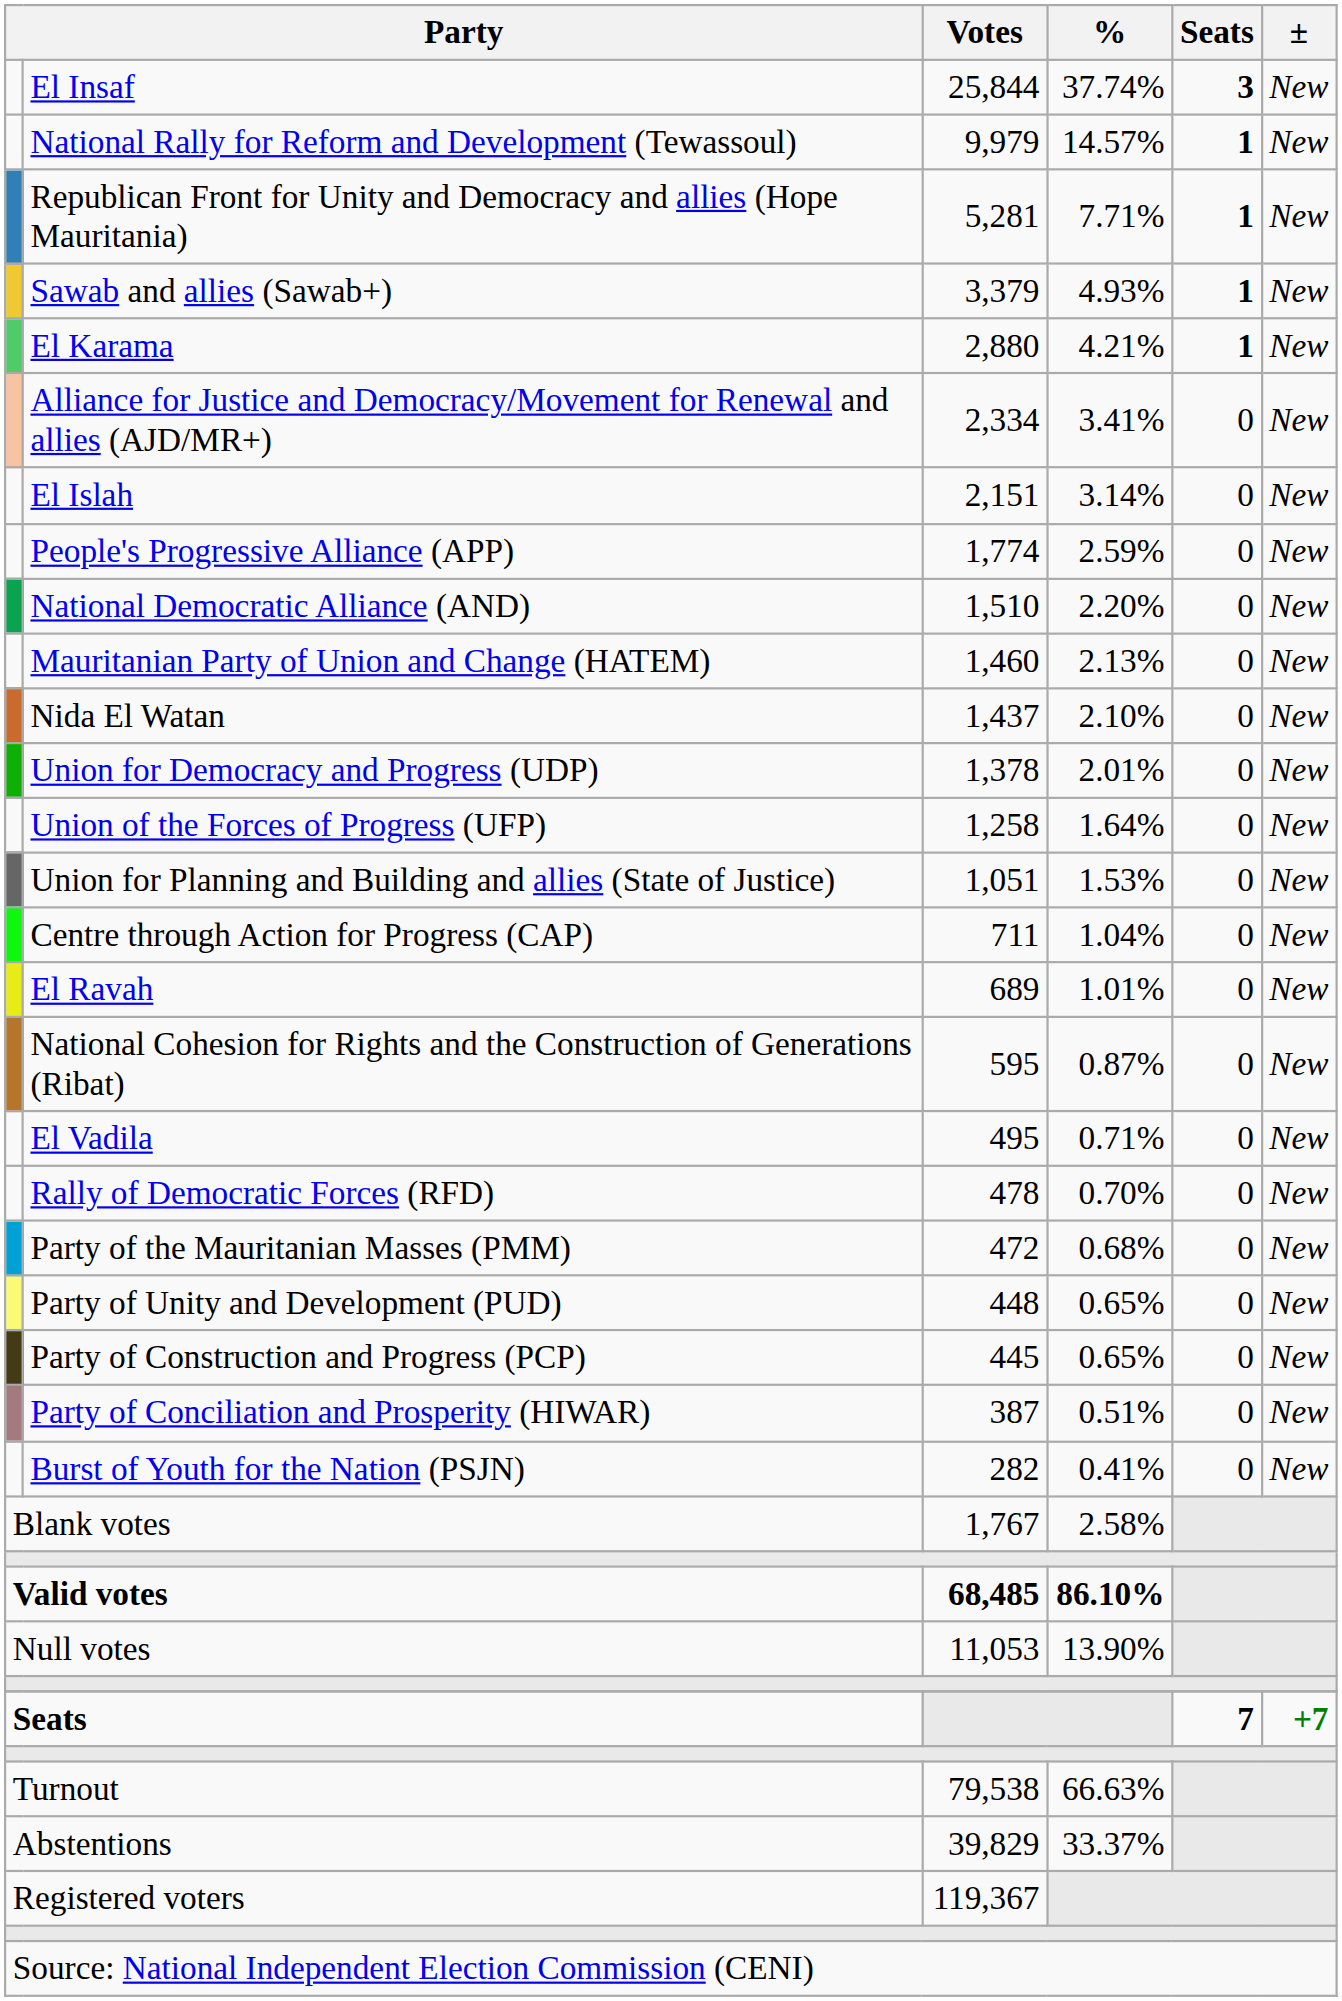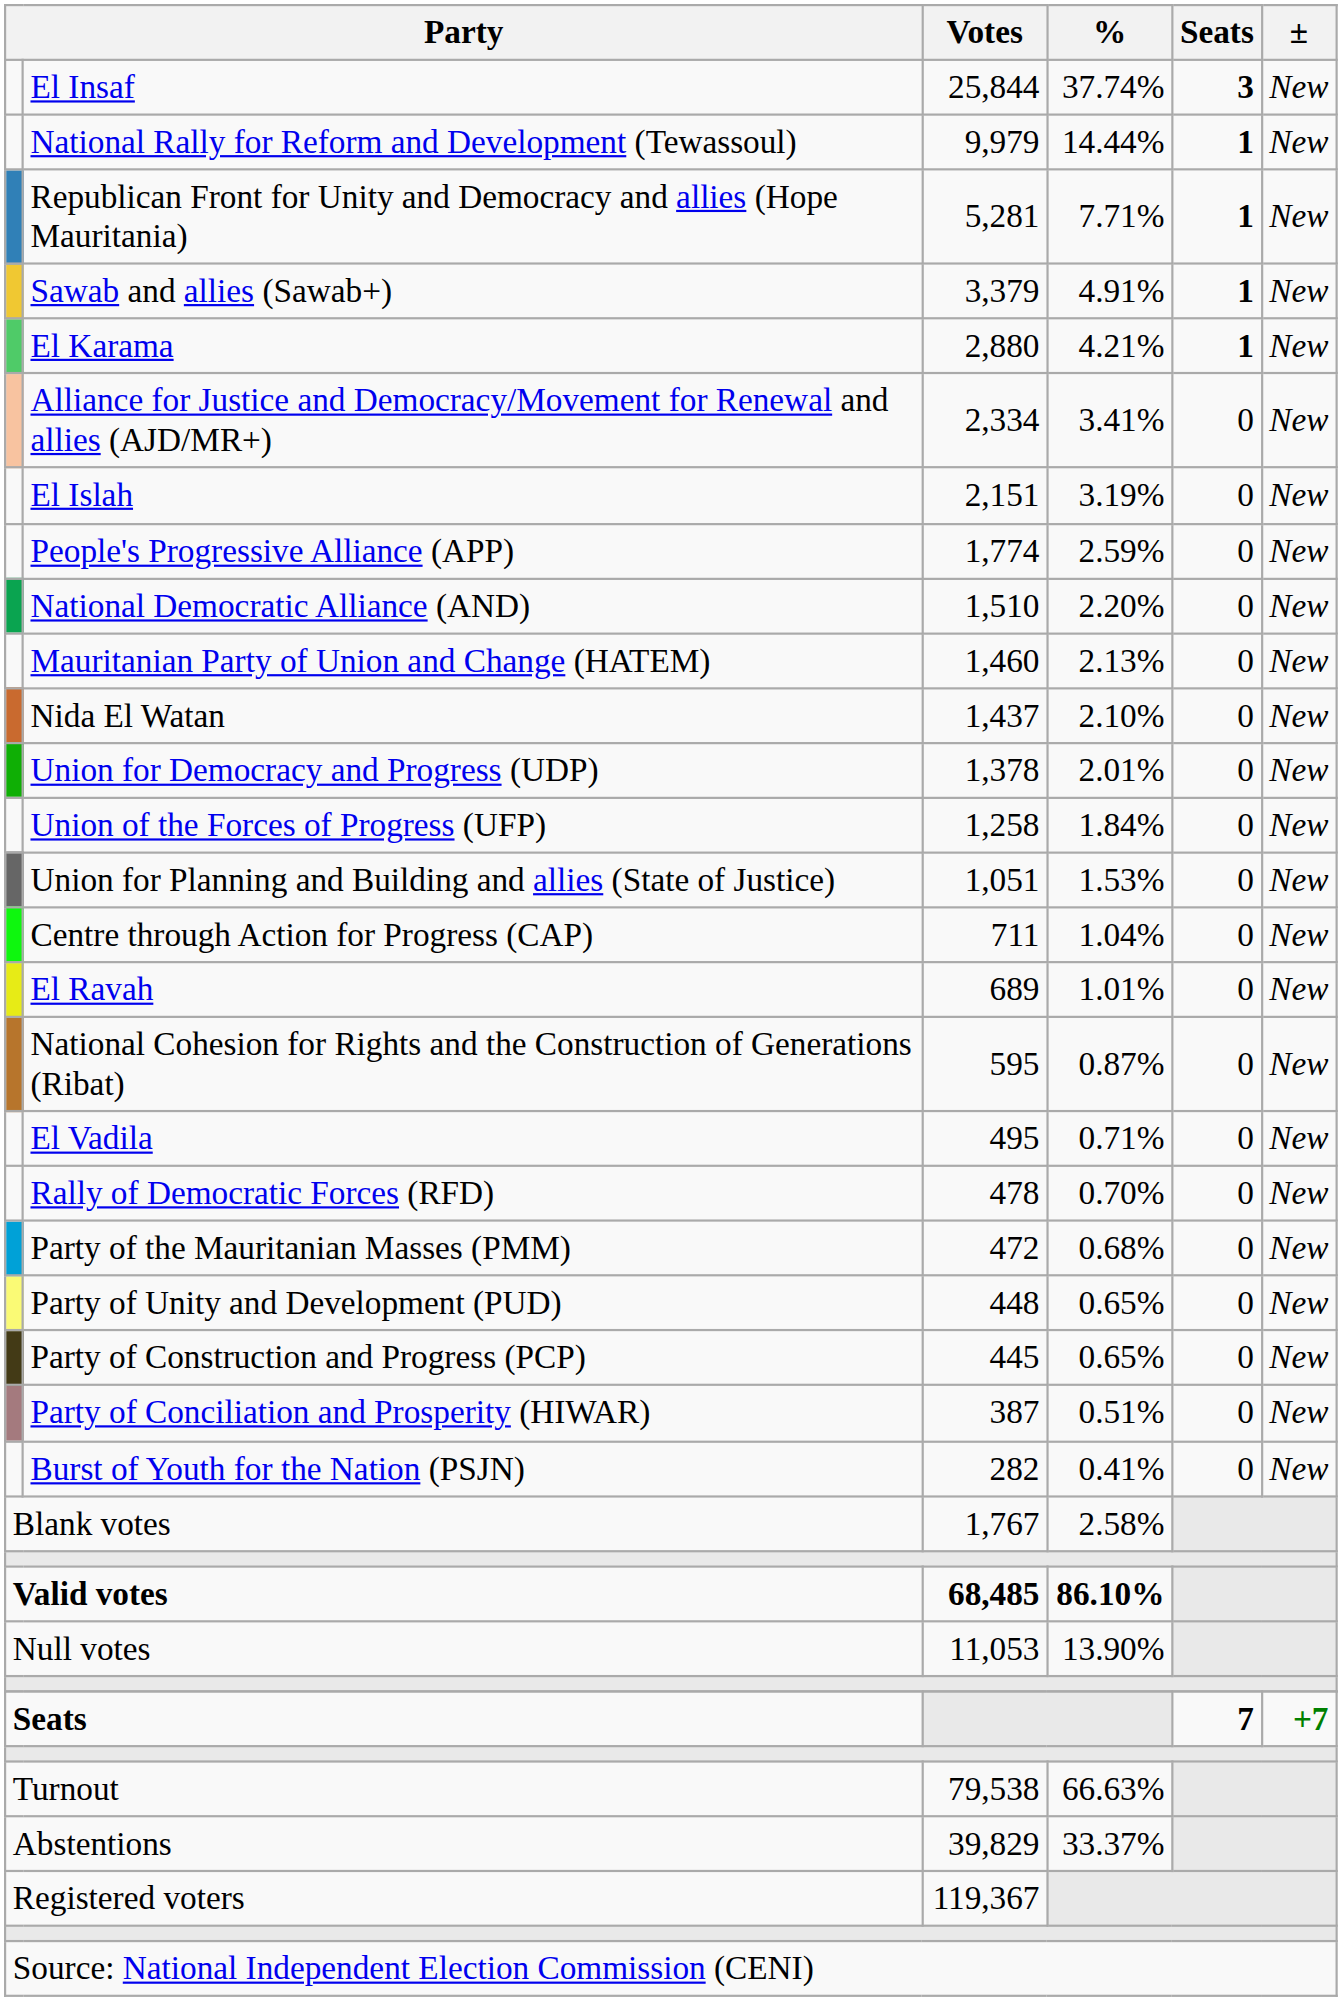(1113, 141) 14.57% -> (1113, 141) 14.44%
(1121, 291) 4.93% -> (1121, 291) 4.91%
(1121, 495) 3.14% -> (1121, 495) 3.19%
(1121, 824) 1.64% -> (1121, 824) 1.84%
